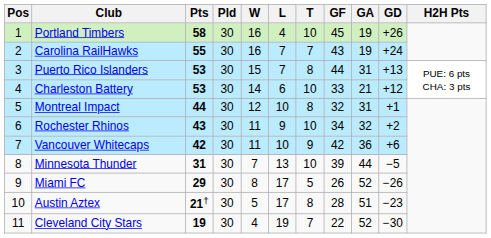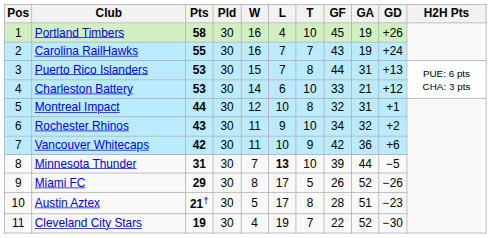(282, 164) normal -> (282, 164) bold
